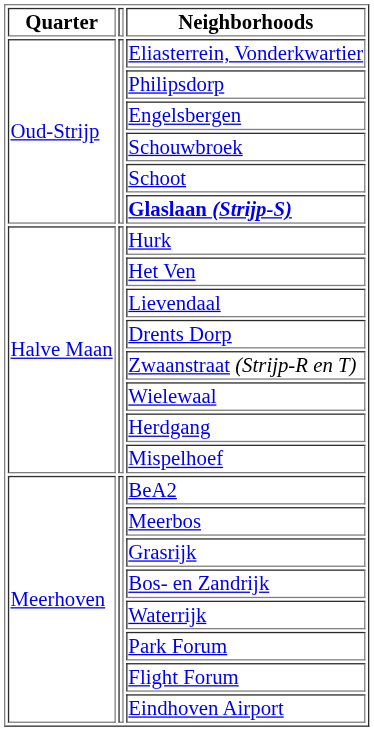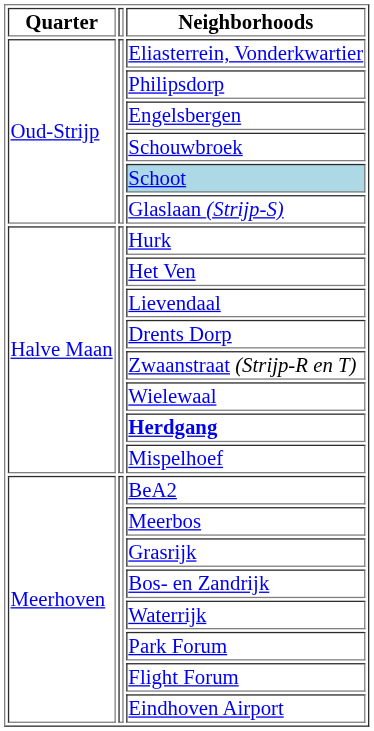(157, 178) no background -> (157, 178) lightblue background
(210, 209) bold -> (206, 209) normal
(169, 427) normal -> (173, 427) bold
